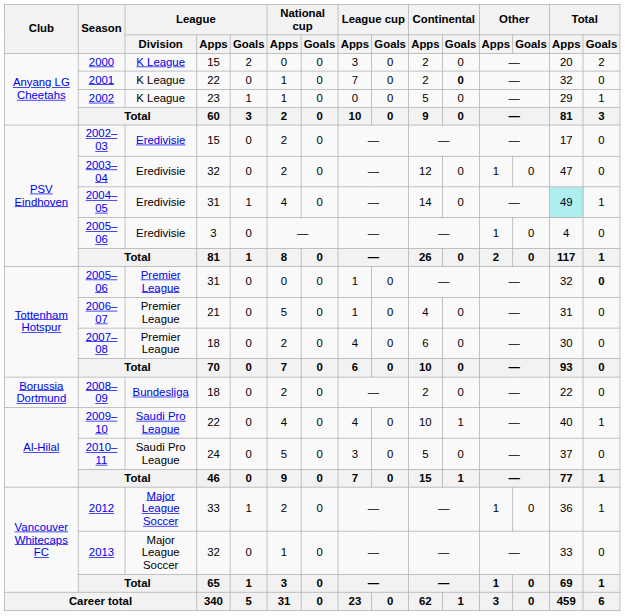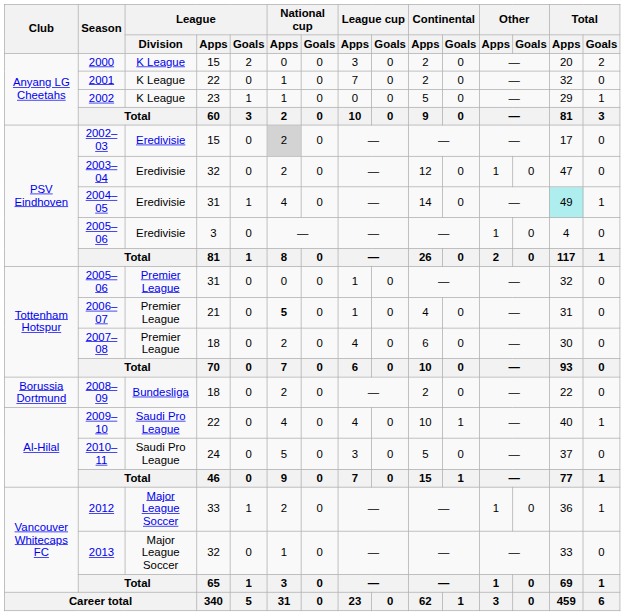(461, 80) bold -> (461, 80) normal
(284, 140) no background -> (284, 140) lightgrey background
(601, 281) bold -> (601, 281) normal
(284, 312) normal -> (284, 312) bold
